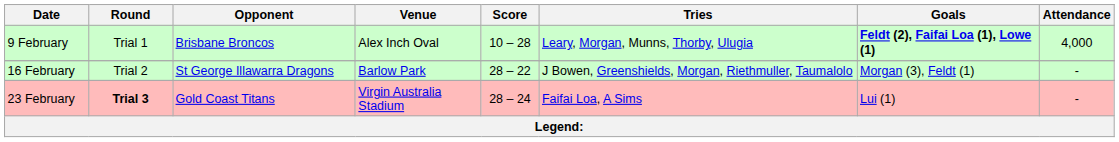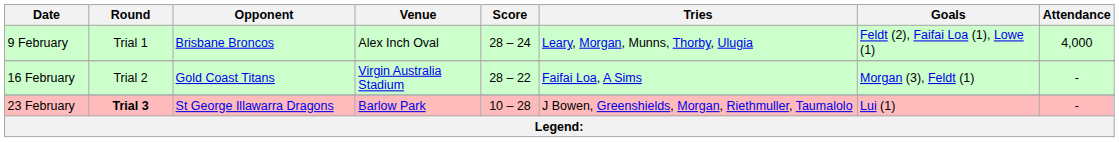(510, 43) 10 – 28 -> (510, 43) 28 – 24
(946, 43) bold -> (942, 43) normal
(255, 71) St George Illawarra Dragons -> (225, 78) Gold Coast Titans
(392, 71) Barlow Park -> (400, 78) Virgin Australia Stadium
(697, 71) J Bowen, Greenshields, Morgan, Riethmuller, Taumalolo -> (592, 78) Faifai Loa, A Sims
(225, 98) Gold Coast Titans -> (255, 106) St George Illawarra Dragons
(400, 98) Virgin Australia Stadium -> (392, 106) Barlow Park
(510, 98) 28 – 24 -> (510, 106) 10 – 28
(592, 98) Faifai Loa, A Sims -> (697, 106) J Bowen, Greenshields, Morgan, Riethmuller, Taumalolo
